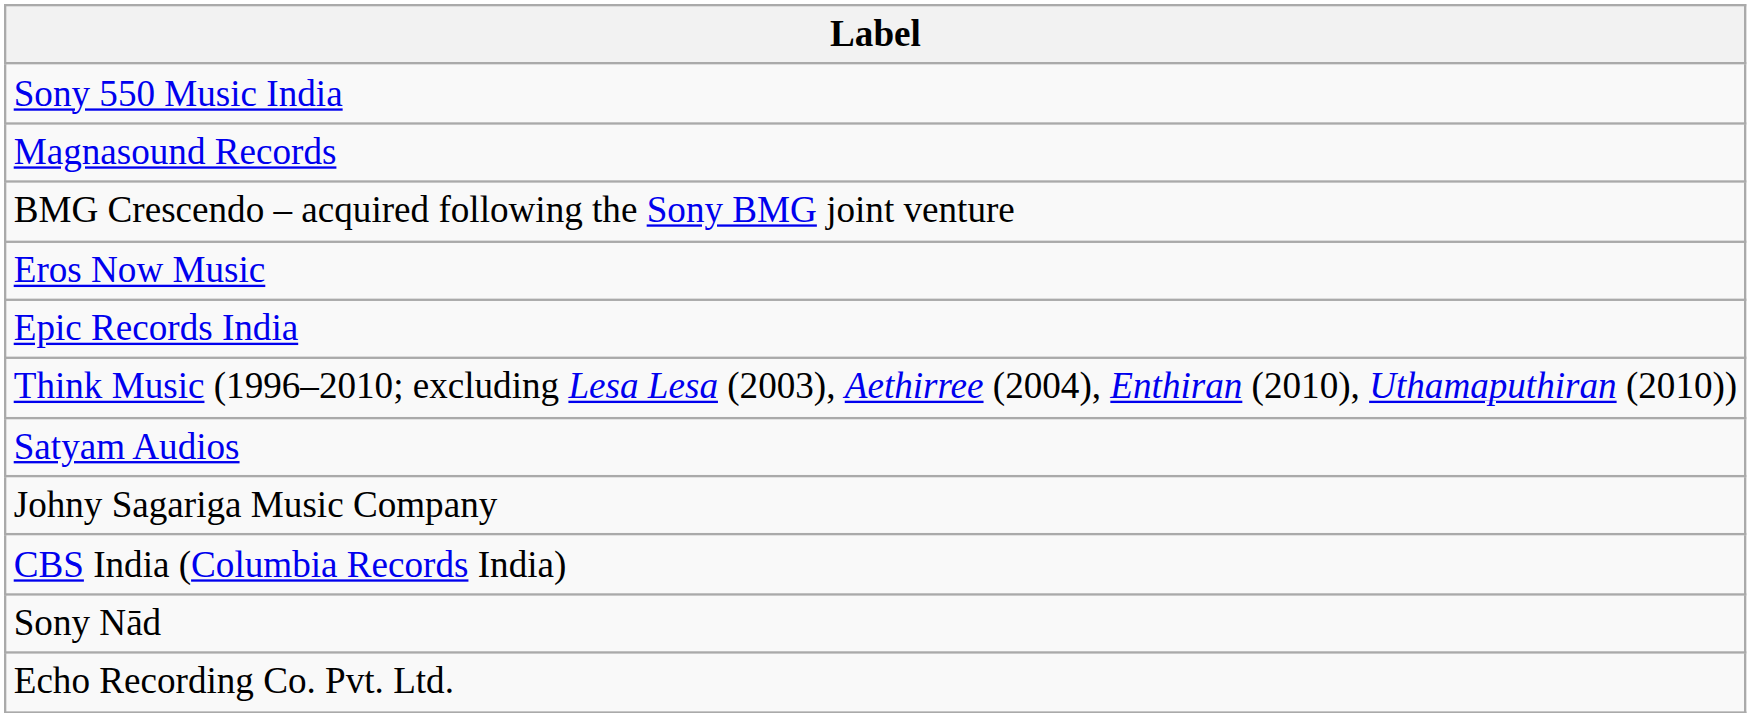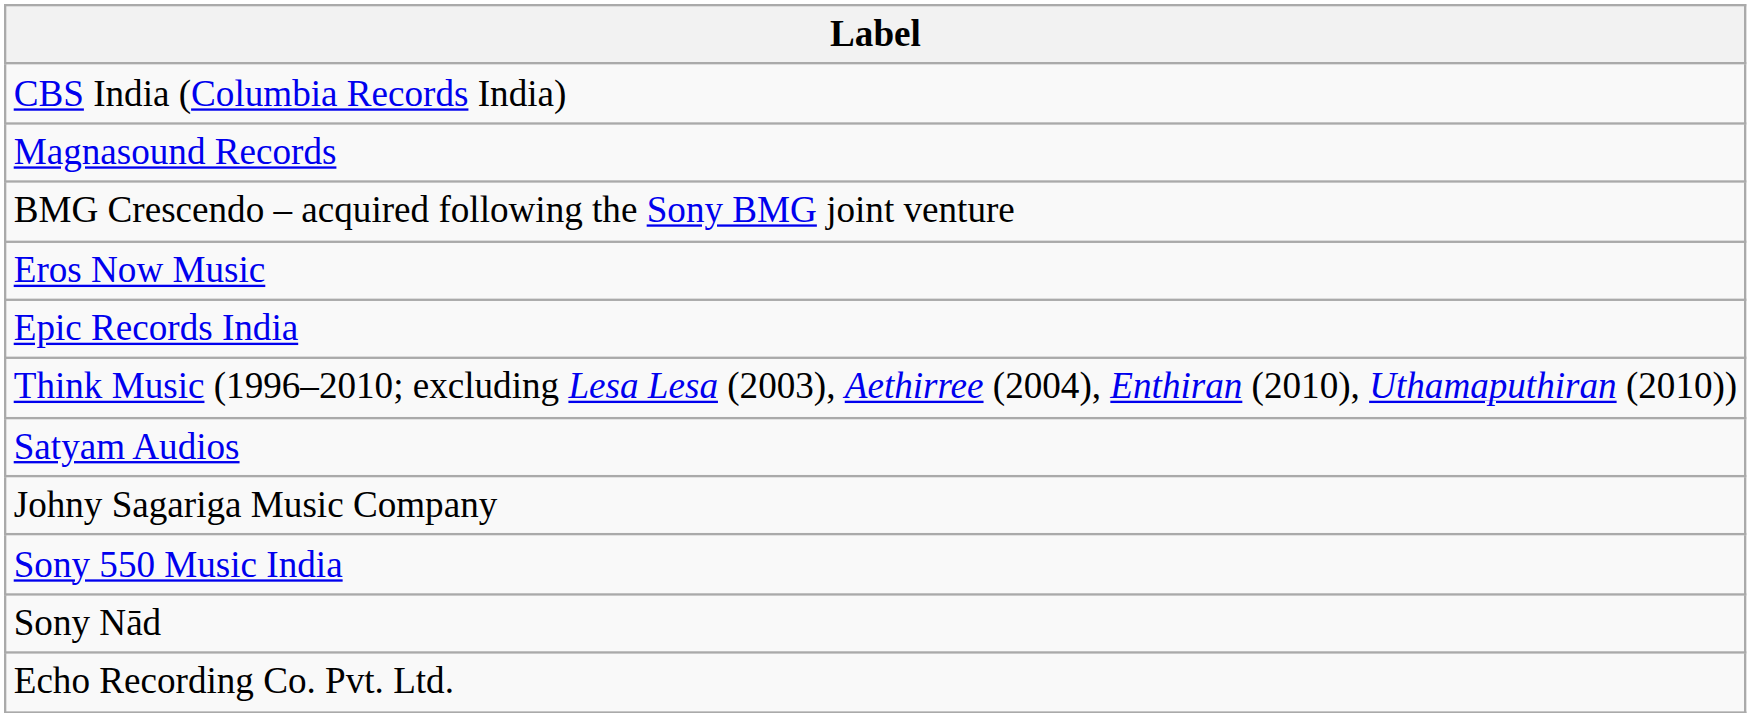(178, 92) Sony 550 Music India -> (290, 92) CBS India (Columbia Records India)
(290, 563) CBS India (Columbia Records India) -> (178, 563) Sony 550 Music India
